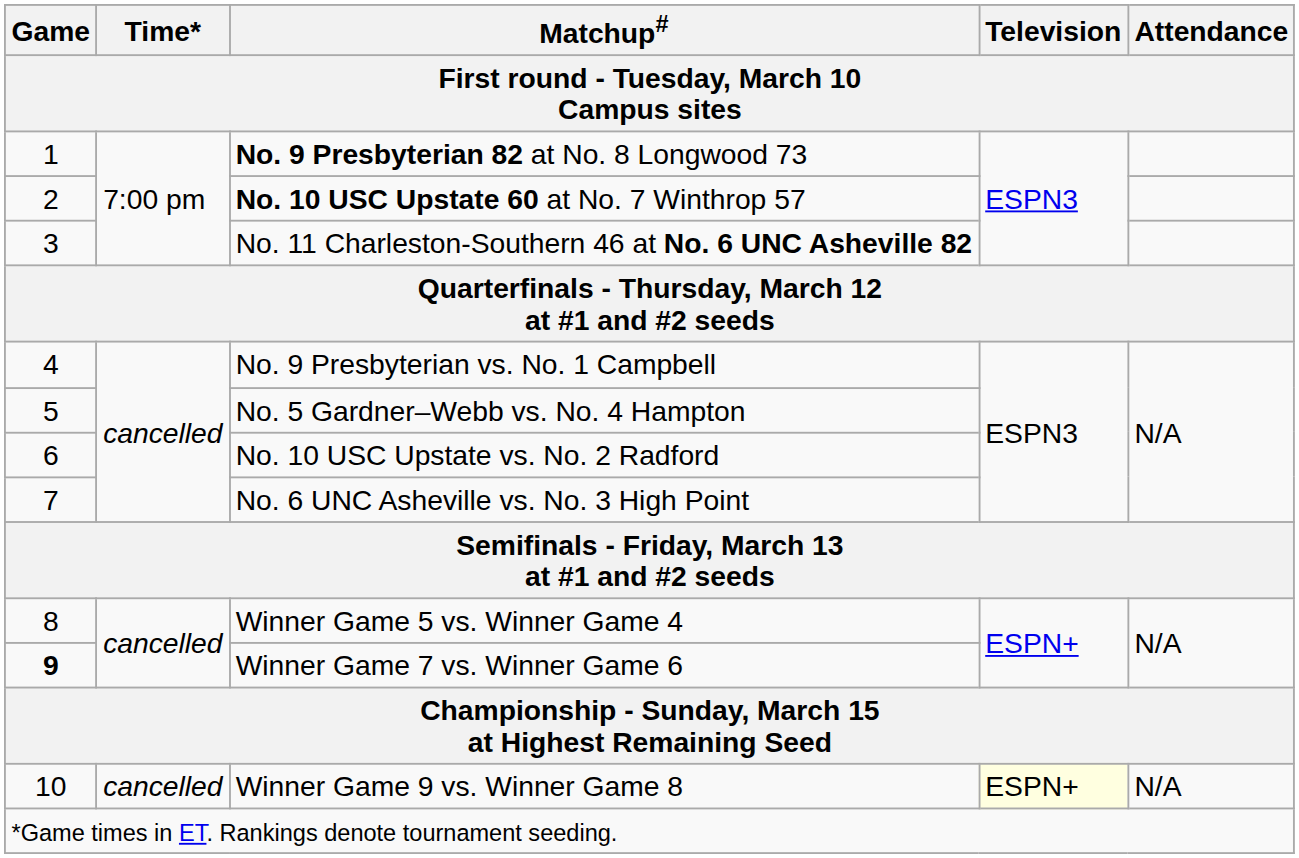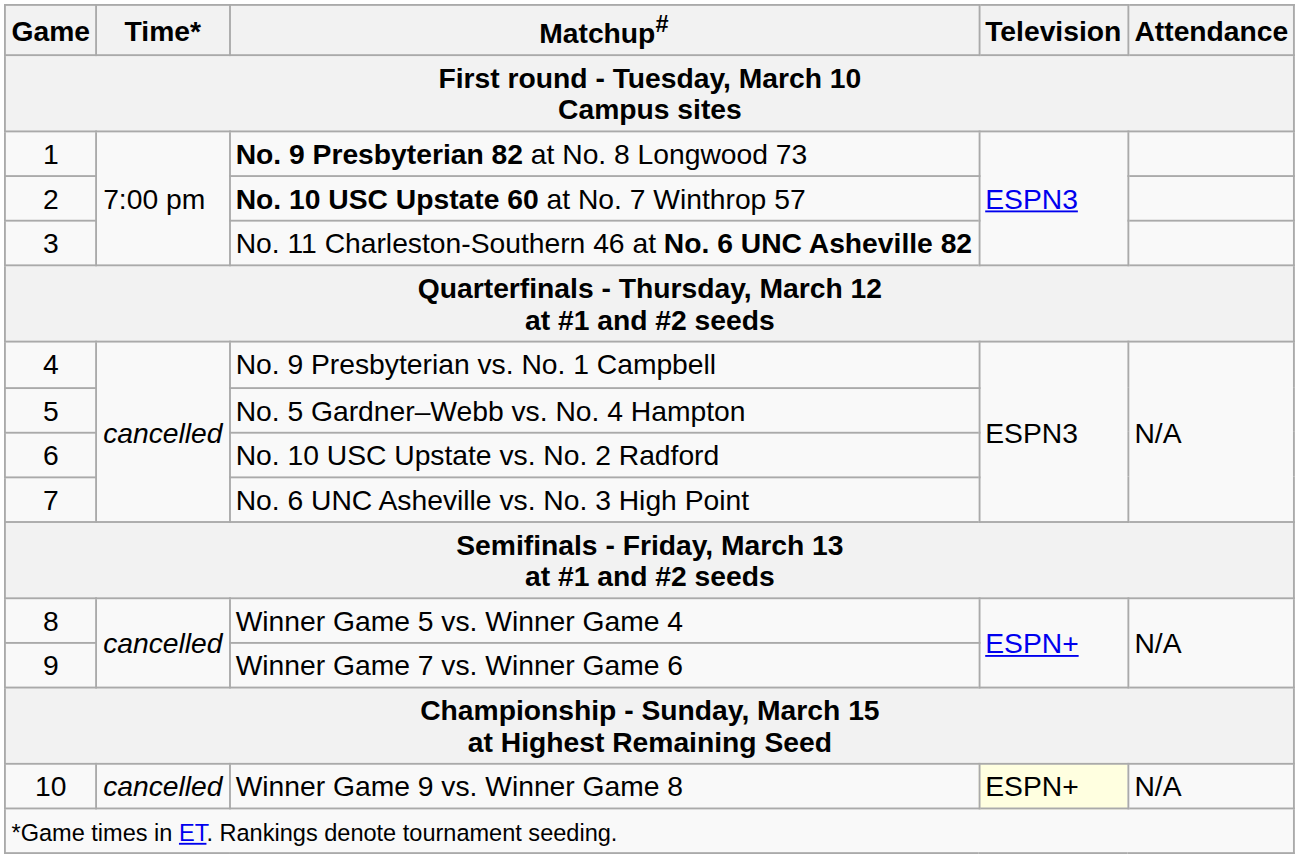(51, 665) bold -> (51, 665) normal
